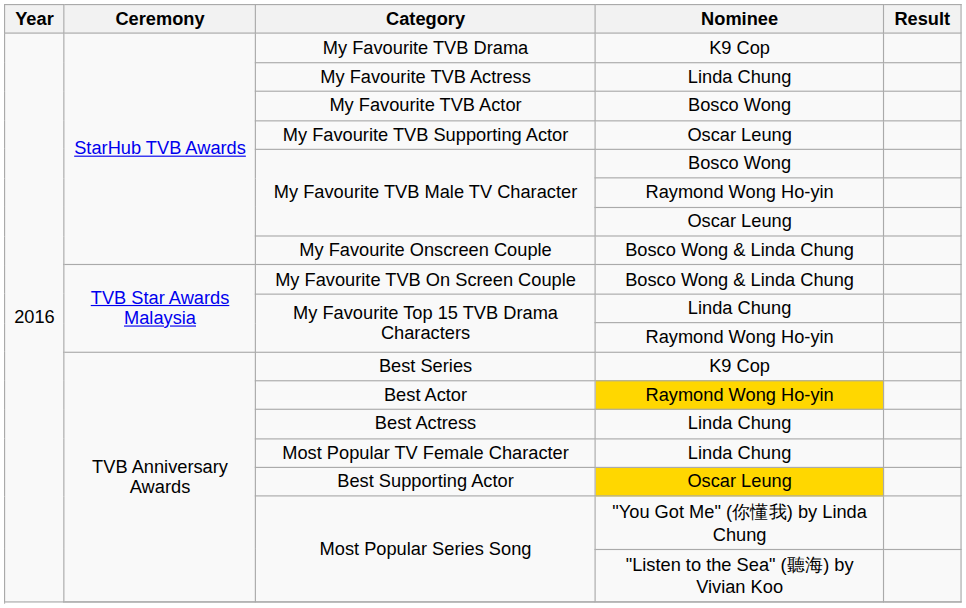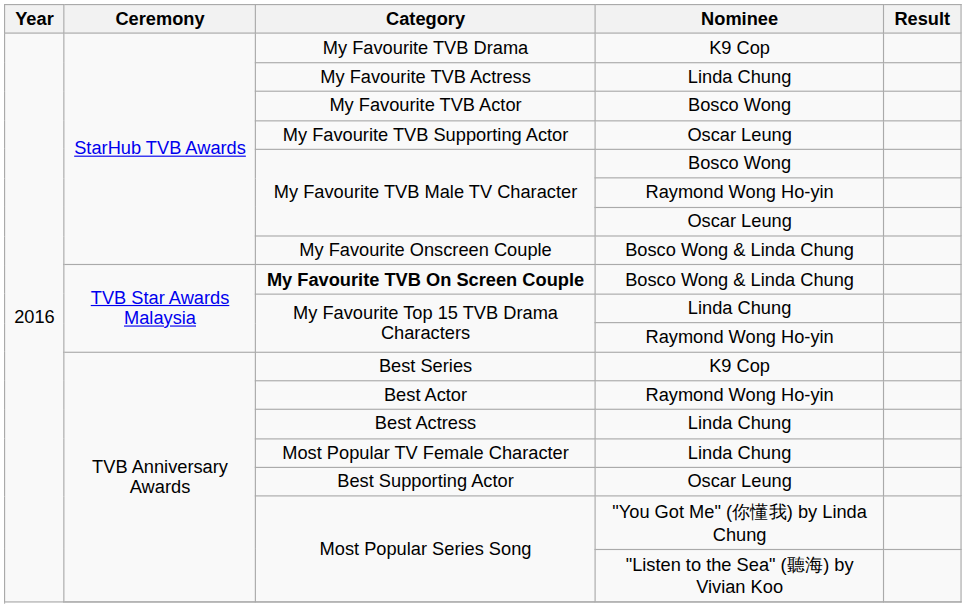(426, 279) normal -> (426, 279) bold
(740, 395) gold background -> (740, 395) no background
(740, 481) gold background -> (740, 481) no background
